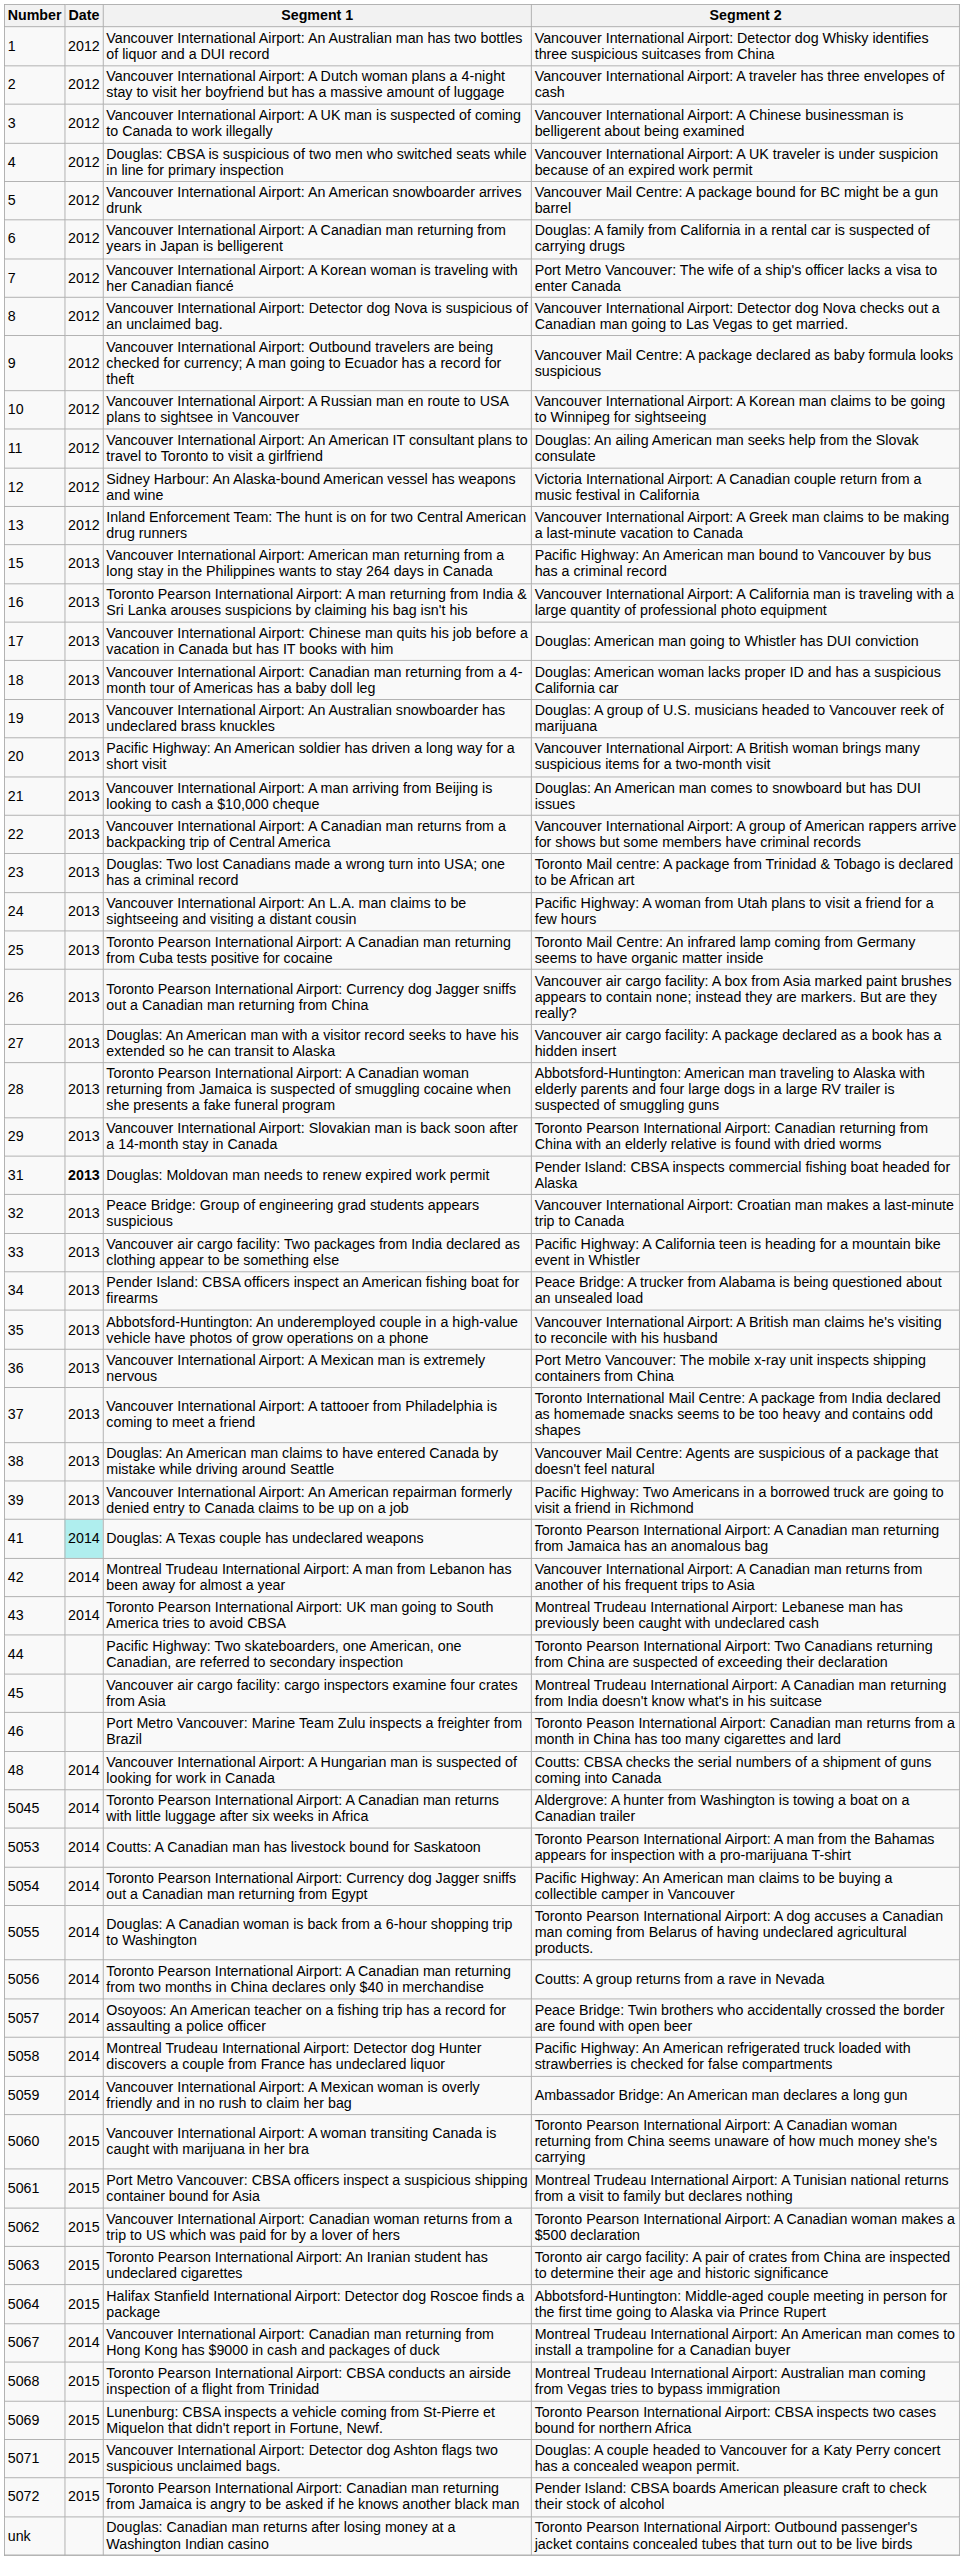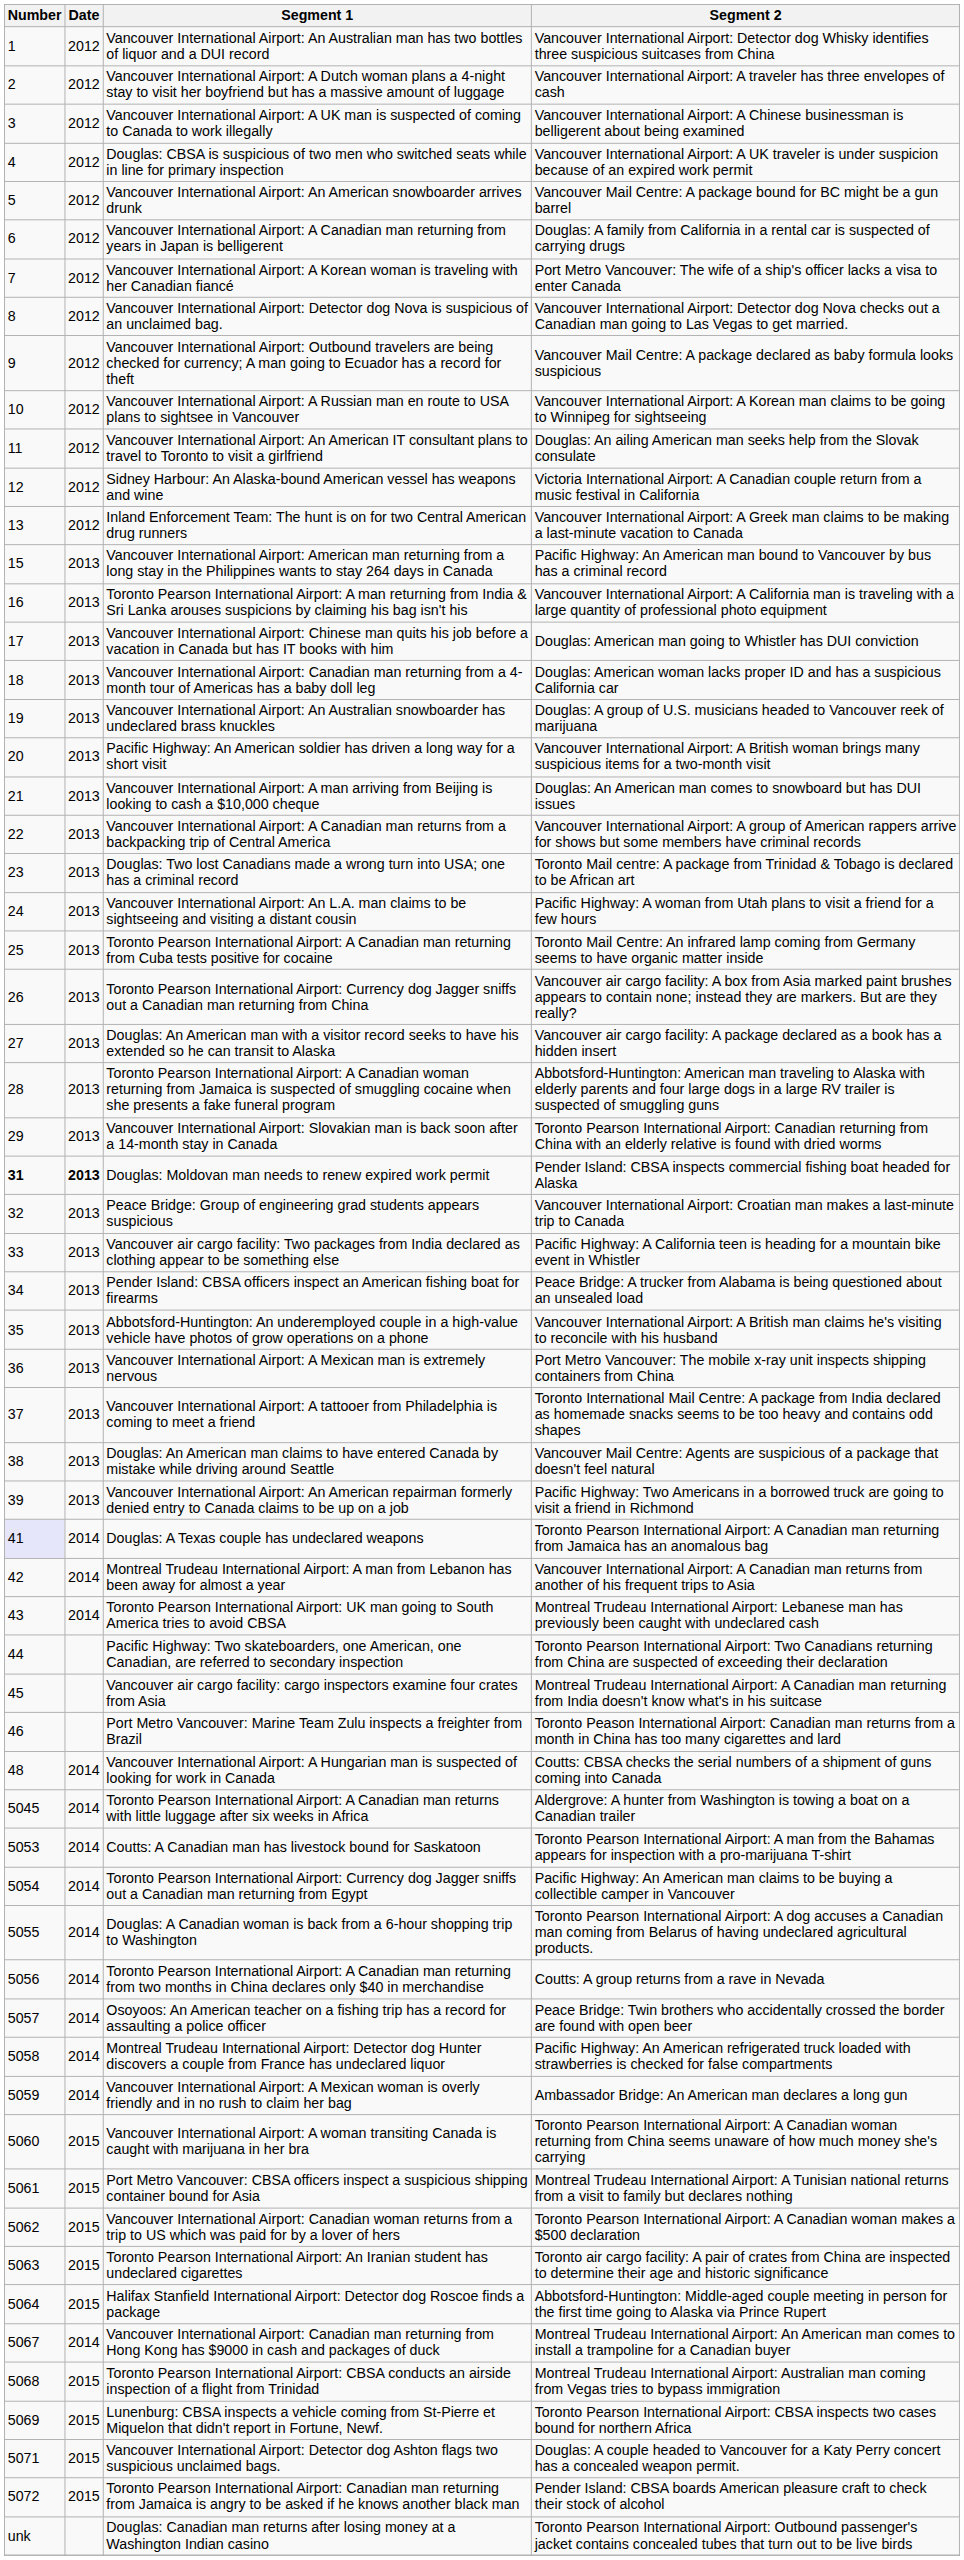(16, 1175) normal -> (16, 1175) bold
(16, 1538) no background -> (16, 1538) lavender background
(84, 1538) paleturquoise background -> (84, 1538) no background
